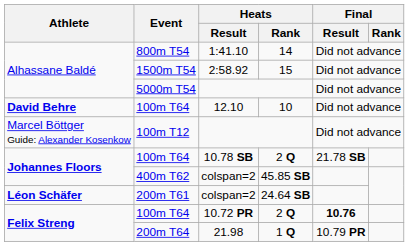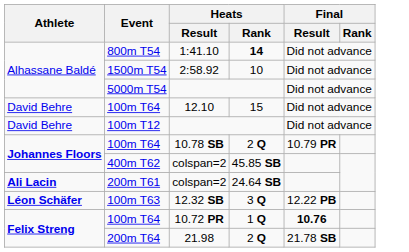(286, 51) normal -> (256, 51) bold
(286, 70) 15 -> (256, 70) 10
(42, 107) bold -> (40, 107) normal
(286, 107) 10 -> (256, 107) 15
(69, 133) Marcel Böttger Guide: Alexander Kosenkow -> (40, 126) David Behre
(341, 158) 21.78 SB -> (312, 145) 10.79 PR
(45, 195) Léon Schäfer -> (32, 182) Ali Lacin
+ row: (134, 201)
(286, 214) 2 Q -> (256, 219) 1 Q
(286, 232) 1 Q -> (256, 238) 2 Q
(341, 232) 10.79 PR -> (312, 238) 21.78 SB
